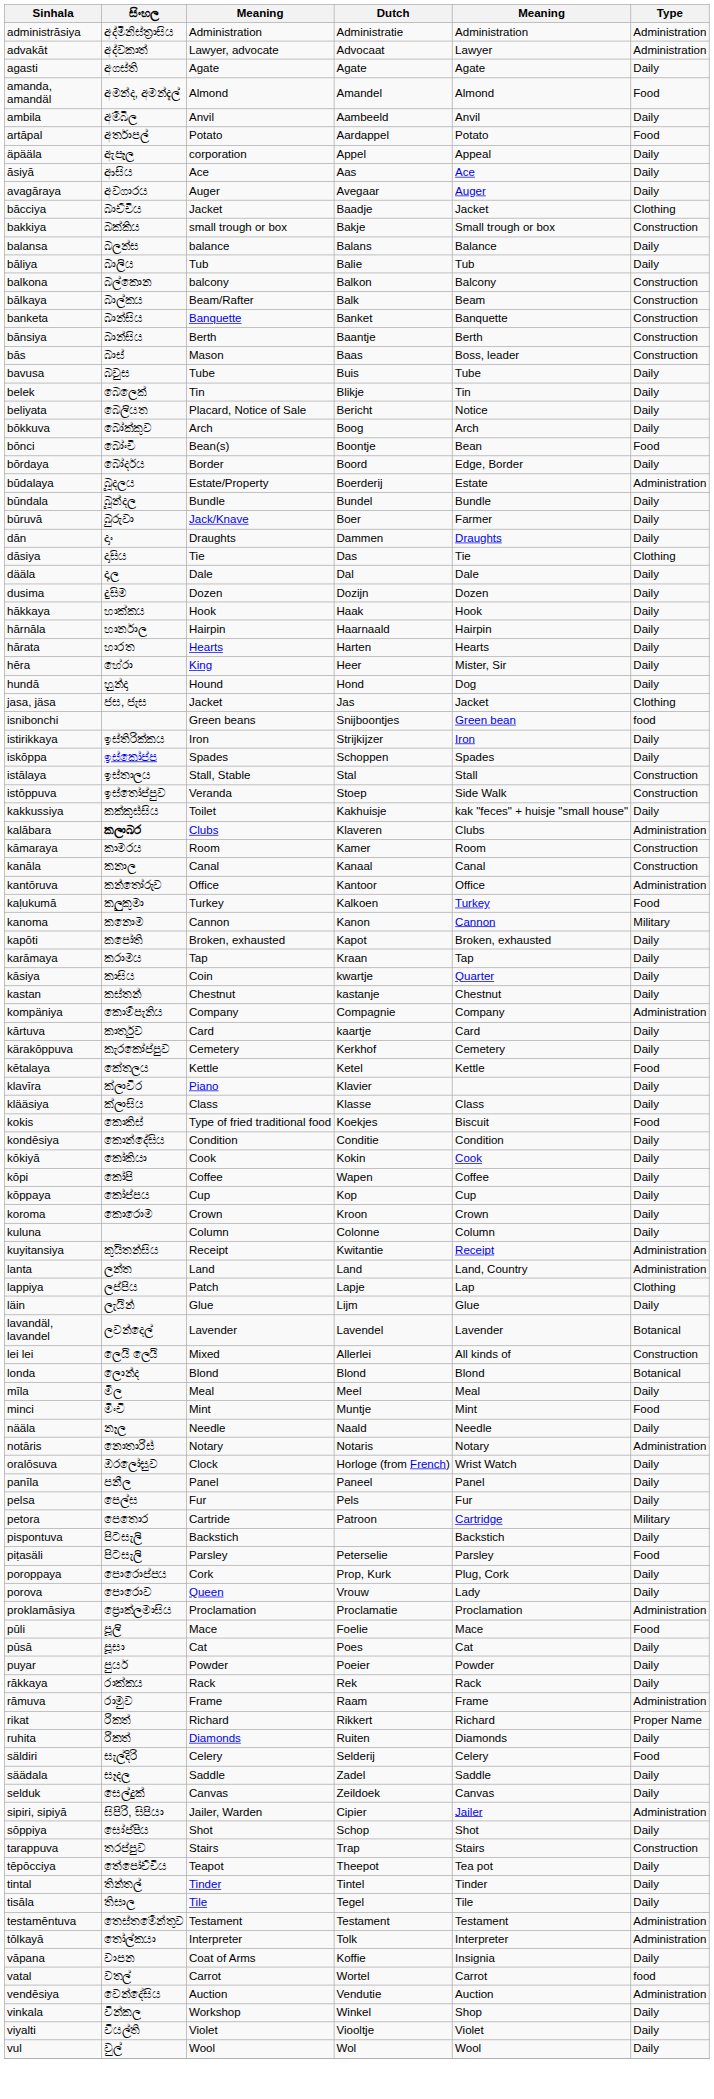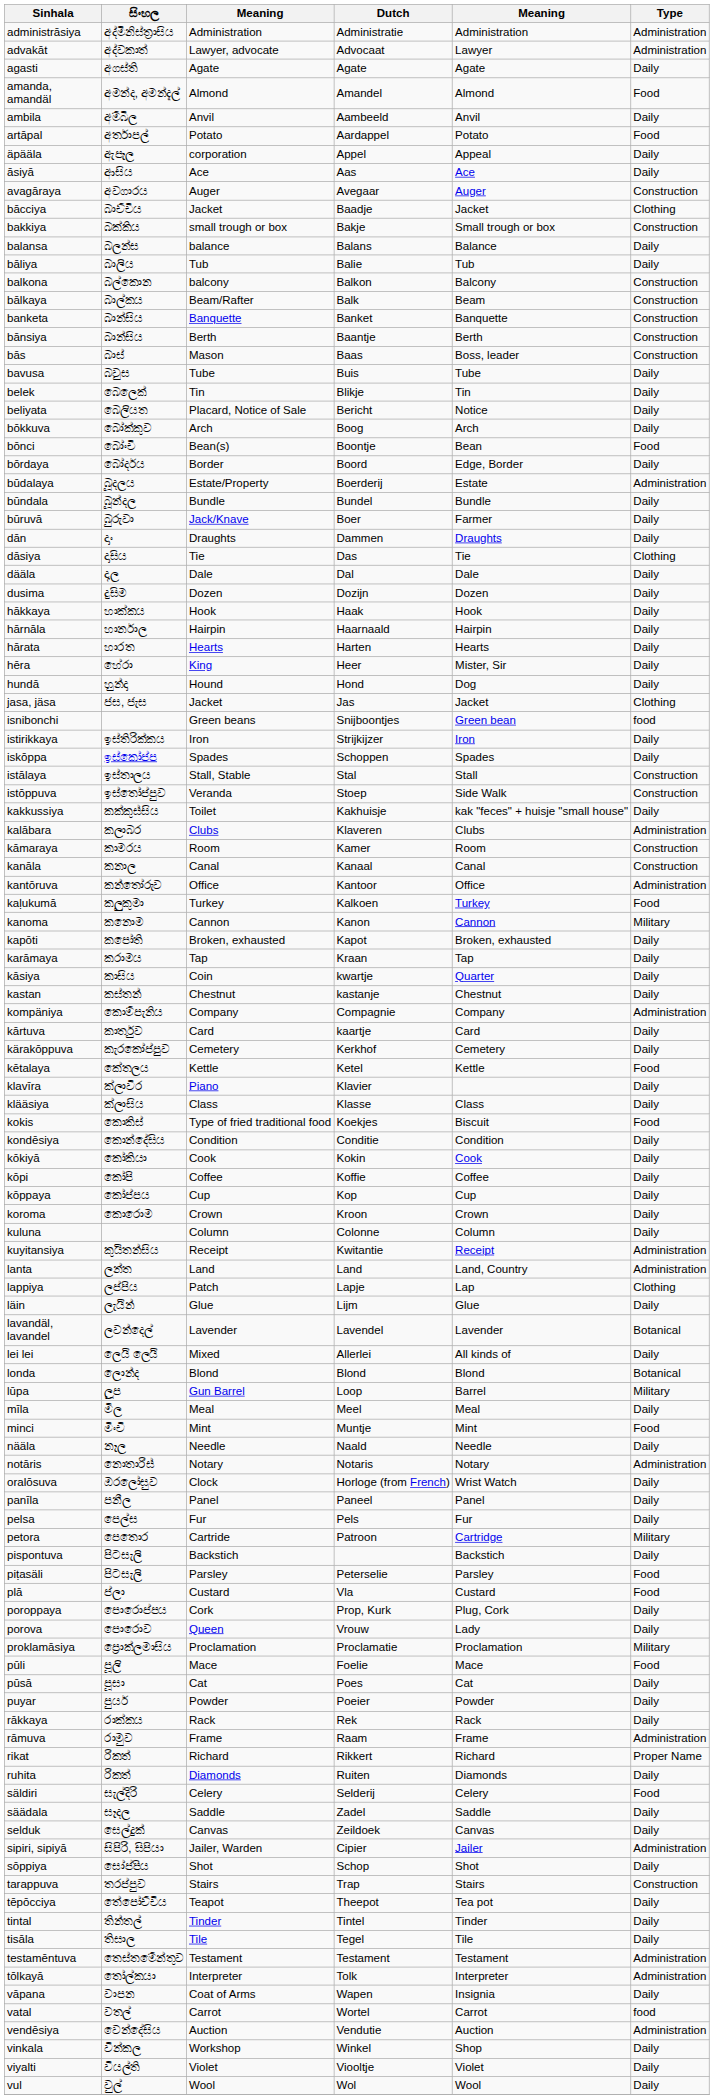(646, 191) Daily -> (666, 191) Construction
(123, 830) bold -> (123, 830) normal
(355, 1177) Wapen -> (351, 1177) Koffie
(666, 1354) Construction -> (646, 1354) Daily
+ row: (18, 1391)
+ row: (15, 1592)
(670, 1610) Administration -> (652, 1647) Military
(351, 1957) Koffie -> (355, 1994) Wapen
